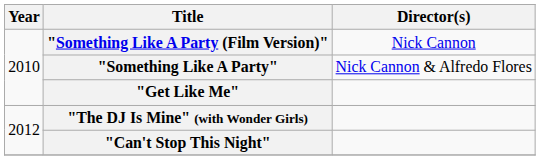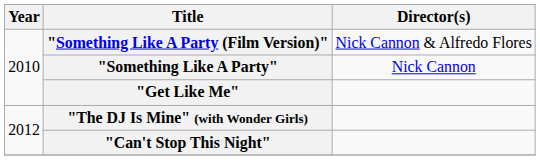(434, 42) Nick Cannon -> (434, 42) Nick Cannon & Alfredo Flores
(434, 67) Nick Cannon & Alfredo Flores -> (434, 67) Nick Cannon
